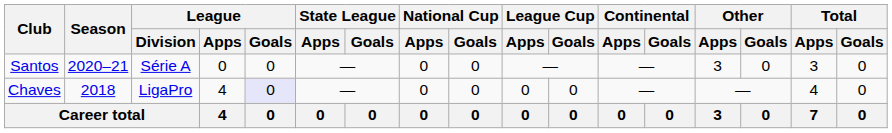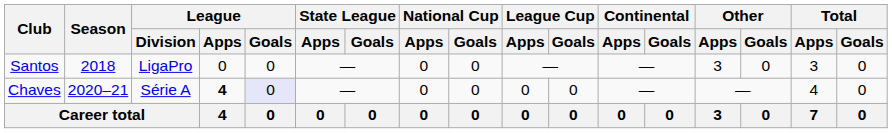(98, 66) 2020–21 -> (98, 66) 2018
(166, 66) Série A -> (166, 66) LigaPro
(98, 90) 2018 -> (98, 90) 2020–21
(166, 90) LigaPro -> (166, 90) Série A
(222, 90) normal -> (222, 90) bold
